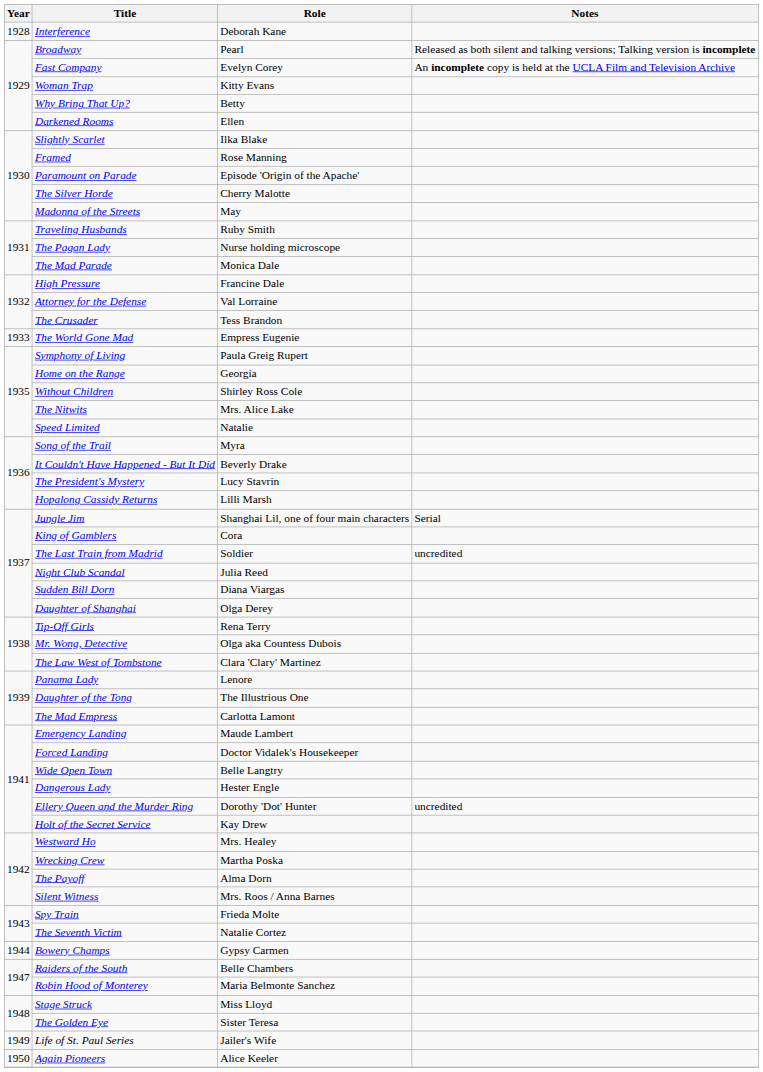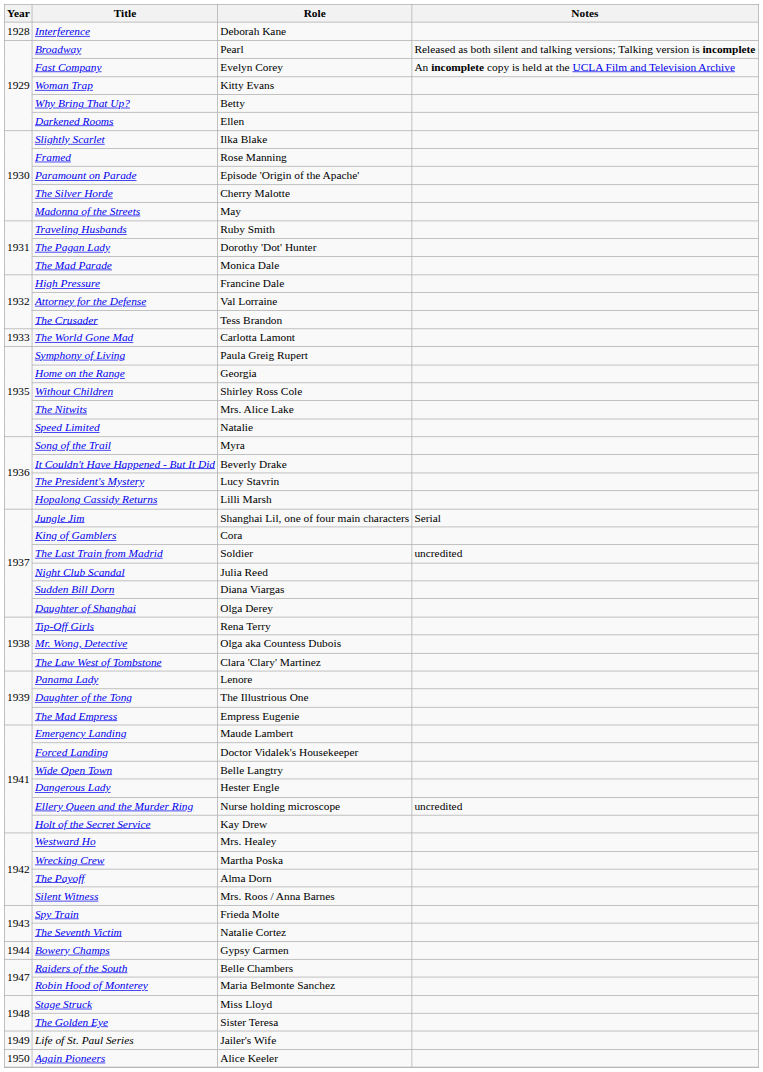(280, 247) Nurse holding microscope -> (268, 247) Dorothy 'Dot' Hunter
(260, 337) Empress Eugenie -> (258, 337) Carlotta Lamont
(258, 716) Carlotta Lamont -> (260, 716) Empress Eugenie
(268, 806) Dorothy 'Dot' Hunter -> (280, 806) Nurse holding microscope
